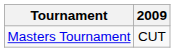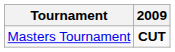(152, 37) normal -> (152, 37) bold
